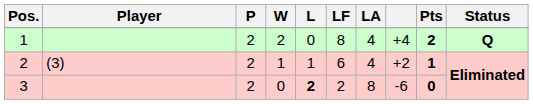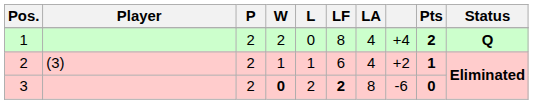(281, 87) normal -> (281, 87) bold
(311, 87) bold -> (311, 87) normal
(341, 87) normal -> (341, 87) bold
